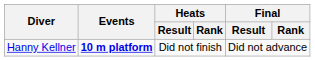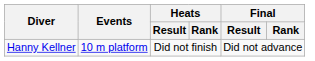(117, 48) bold -> (114, 48) normal
